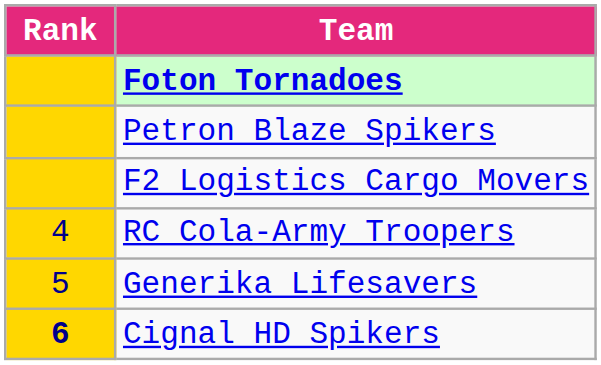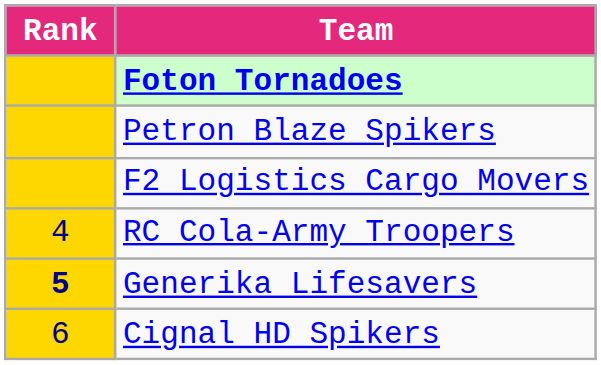(60, 284) normal -> (60, 284) bold
(60, 334) bold -> (60, 334) normal
